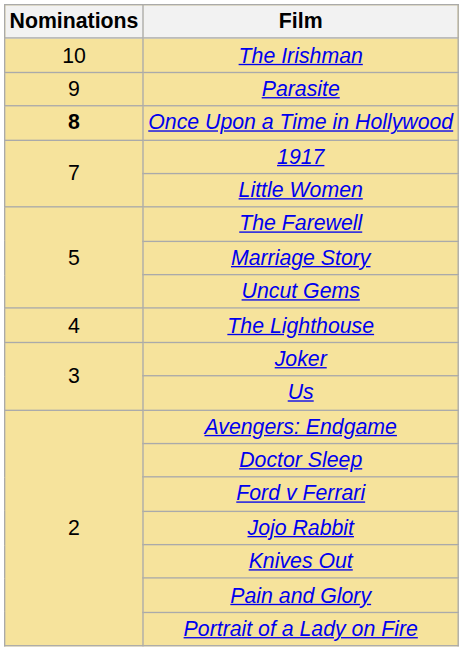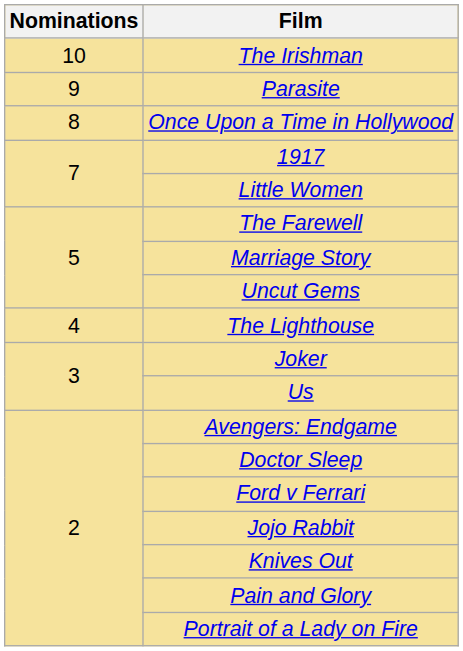(74, 122) bold -> (74, 122) normal
